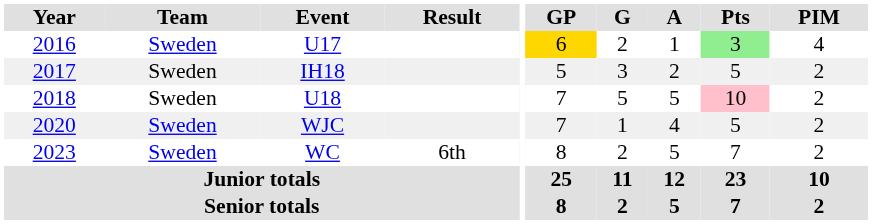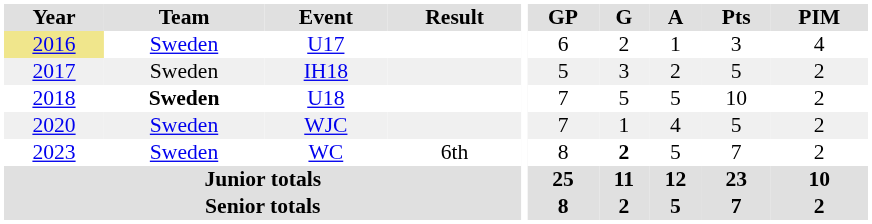(54, 44) no background -> (54, 44) khaki background
(561, 44) gold background -> (563, 44) no background
(735, 44) lightgreen background -> (736, 44) no background
(182, 98) normal -> (184, 98) bold
(735, 98) pink background -> (736, 98) no background
(622, 152) normal -> (624, 152) bold
